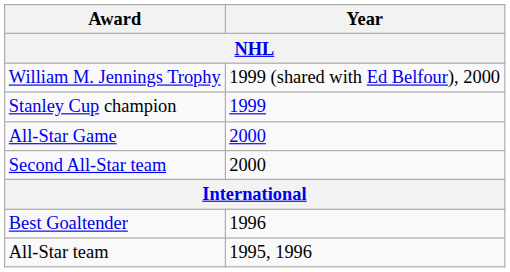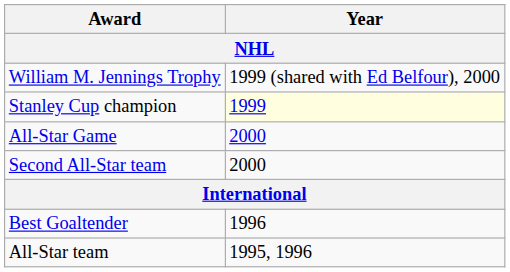(248, 106) no background -> (248, 106) lightyellow background
